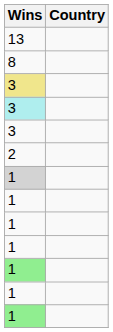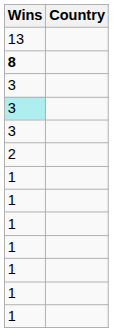(12, 62) normal -> (12, 62) bold
(12, 85) khaki background -> (12, 85) no background
(12, 177) lightgrey background -> (12, 177) no background
(12, 270) lightgreen background -> (12, 270) no background
(12, 316) lightgreen background -> (12, 316) no background
